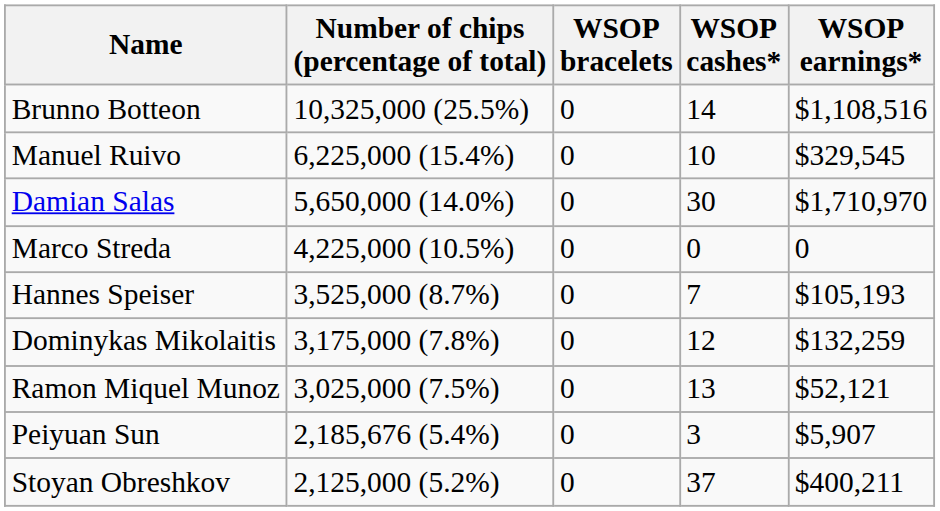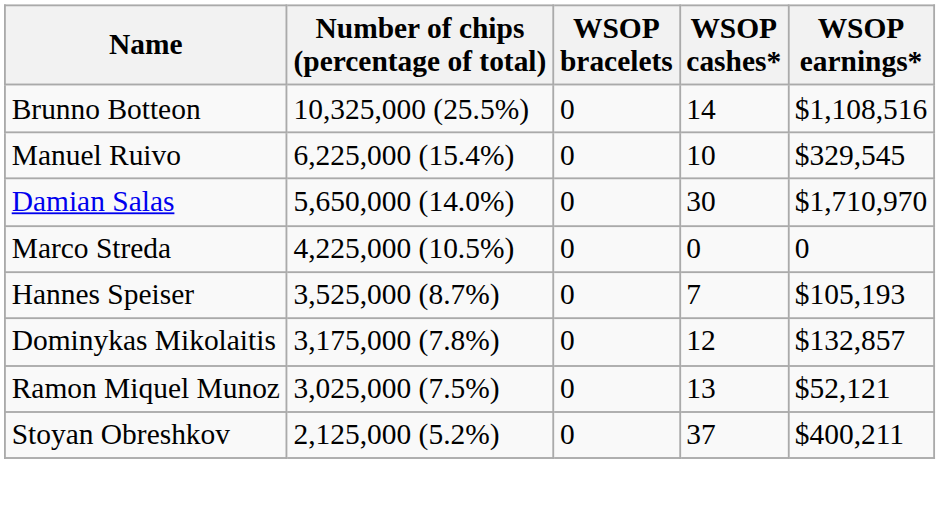(850, 341) $132,259 -> (850, 341) $132,857
- row: (86, 434)
